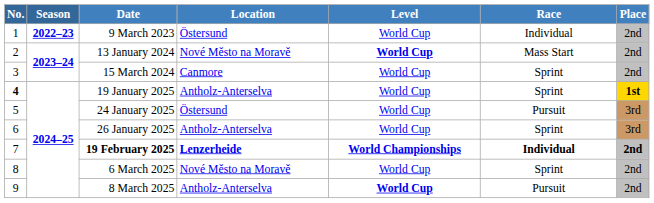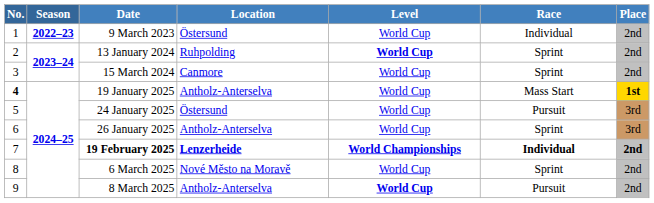(235, 52) Nové Město na Moravě -> (207, 52) Ruhpolding
(549, 52) Mass Start -> (549, 52) Sprint
(549, 91) Sprint -> (549, 91) Mass Start
